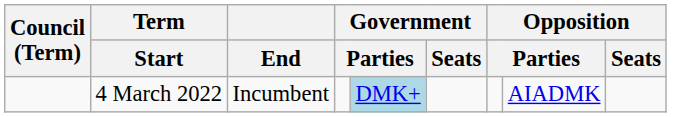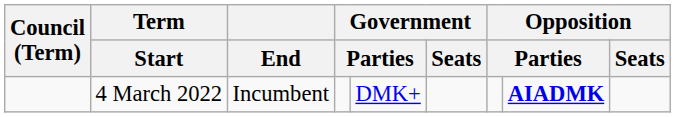(388, 93) lightblue background -> (388, 93) no background
(554, 93) normal -> (556, 93) bold
